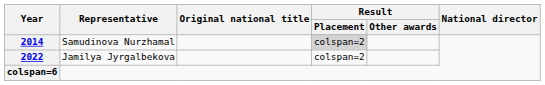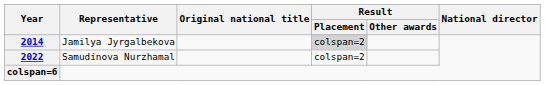(118, 43) Samudinova Nurzhamal -> (118, 43) Jamilya Jyrgalbekova
(118, 58) Jamilya Jyrgalbekova -> (118, 58) Samudinova Nurzhamal
